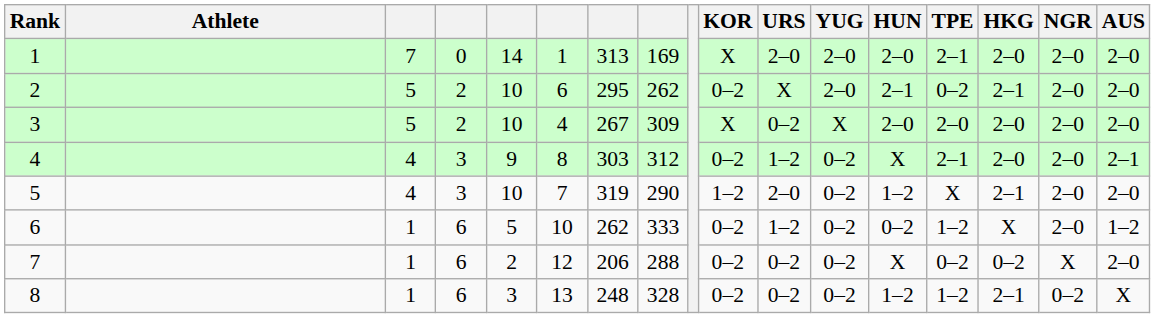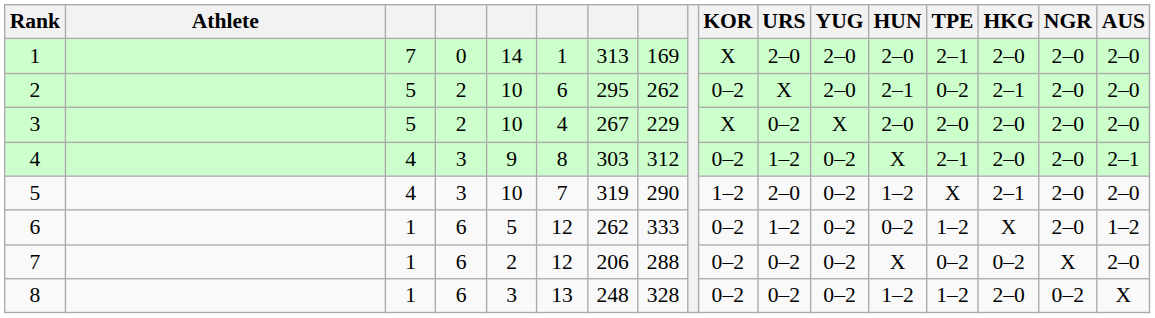(663, 124) 309 -> (663, 124) 229
(562, 227) 10 -> (562, 227) 12
(1009, 295) 2–1 -> (1009, 295) 2–0
